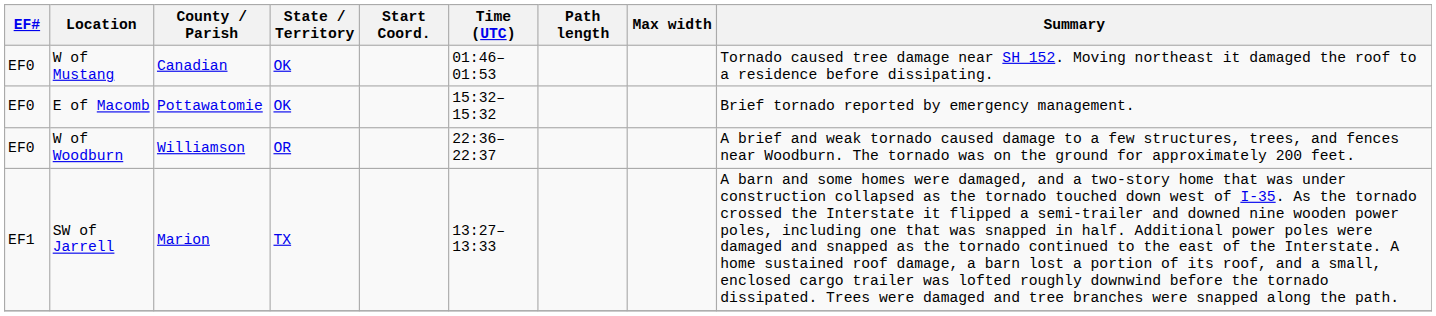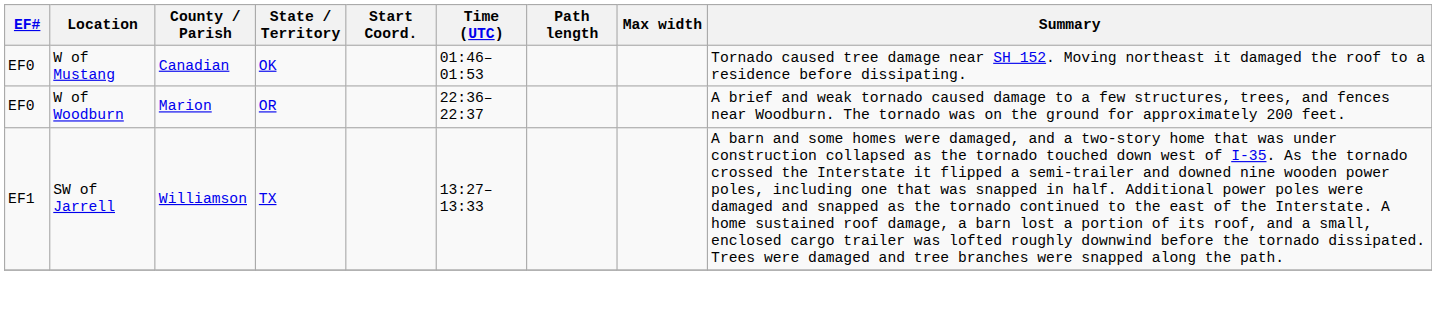- row: (101, 107)
(201, 148) Williamson -> (185, 107) Marion
(183, 239) Marion -> (203, 199) Williamson
